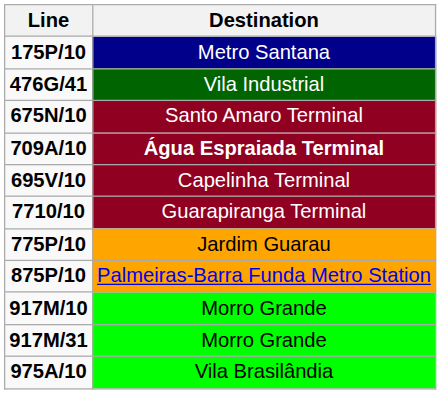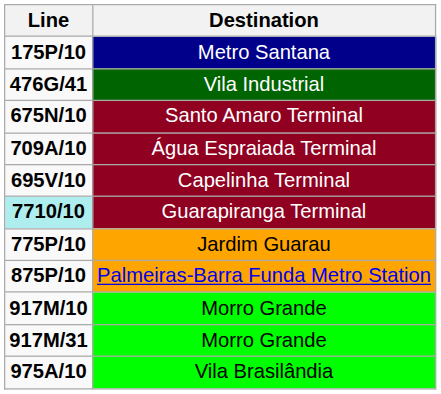(264, 148) bold -> (264, 148) normal
(48, 212) no background -> (48, 212) paleturquoise background
